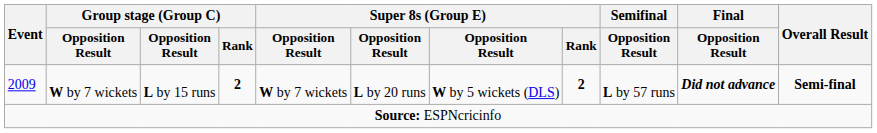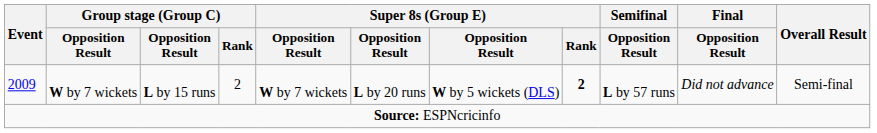(237, 85) bold -> (237, 85) normal
(728, 85) bold -> (727, 85) normal
(825, 85) bold -> (823, 85) normal
